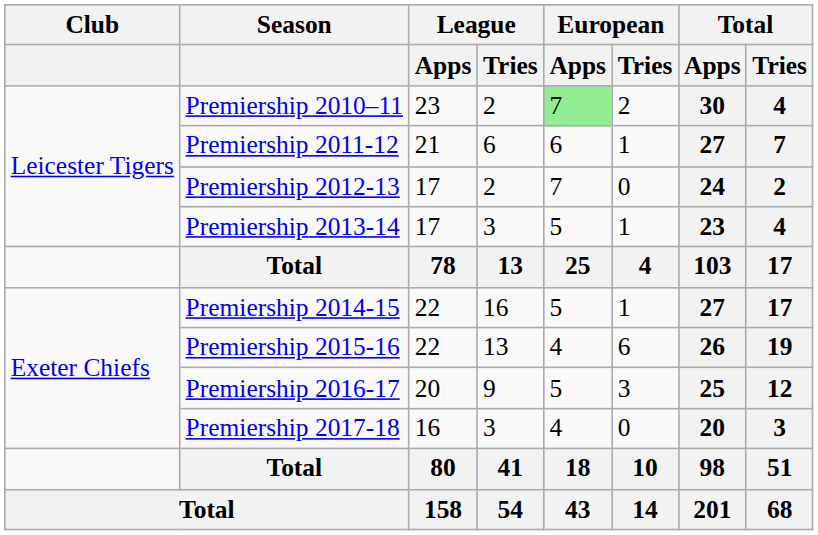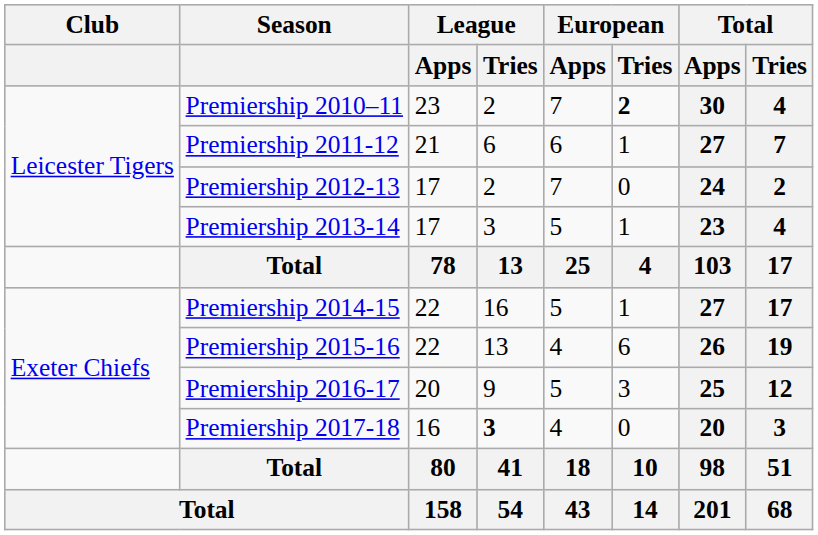(556, 105) lightgreen background -> (556, 105) no background
(624, 105) normal -> (624, 105) bold
(489, 428) normal -> (489, 428) bold
